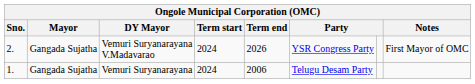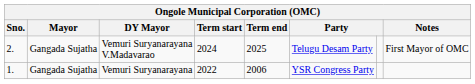(256, 49) 2026 -> (256, 49) 2025
(333, 49) YSR Congress Party -> (332, 49) Telugu Desam Party
(207, 70) 2024 -> (207, 70) 2022
(332, 70) Telugu Desam Party -> (333, 70) YSR Congress Party
